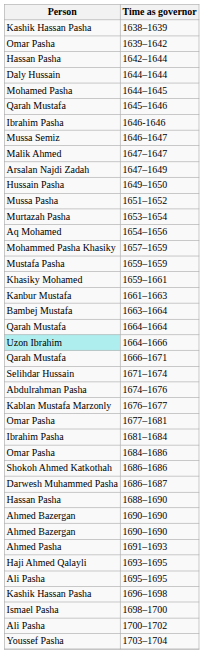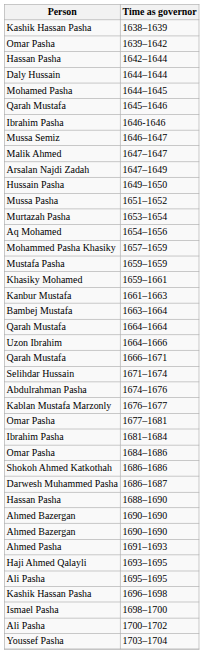(34, 342) paleturquoise background -> (34, 342) no background
